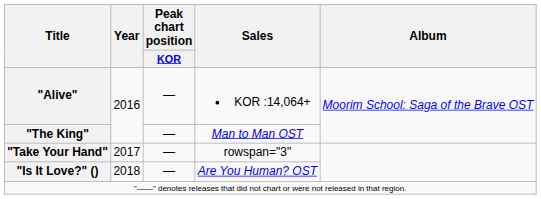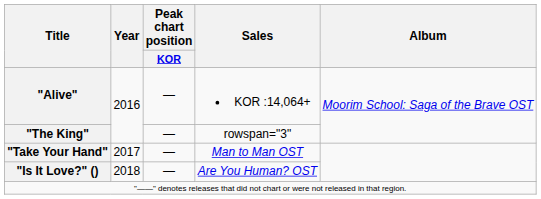(257, 133) Man to Man OST -> (257, 133) rowspan="3"
(257, 152) rowspan="3" -> (257, 152) Man to Man OST
